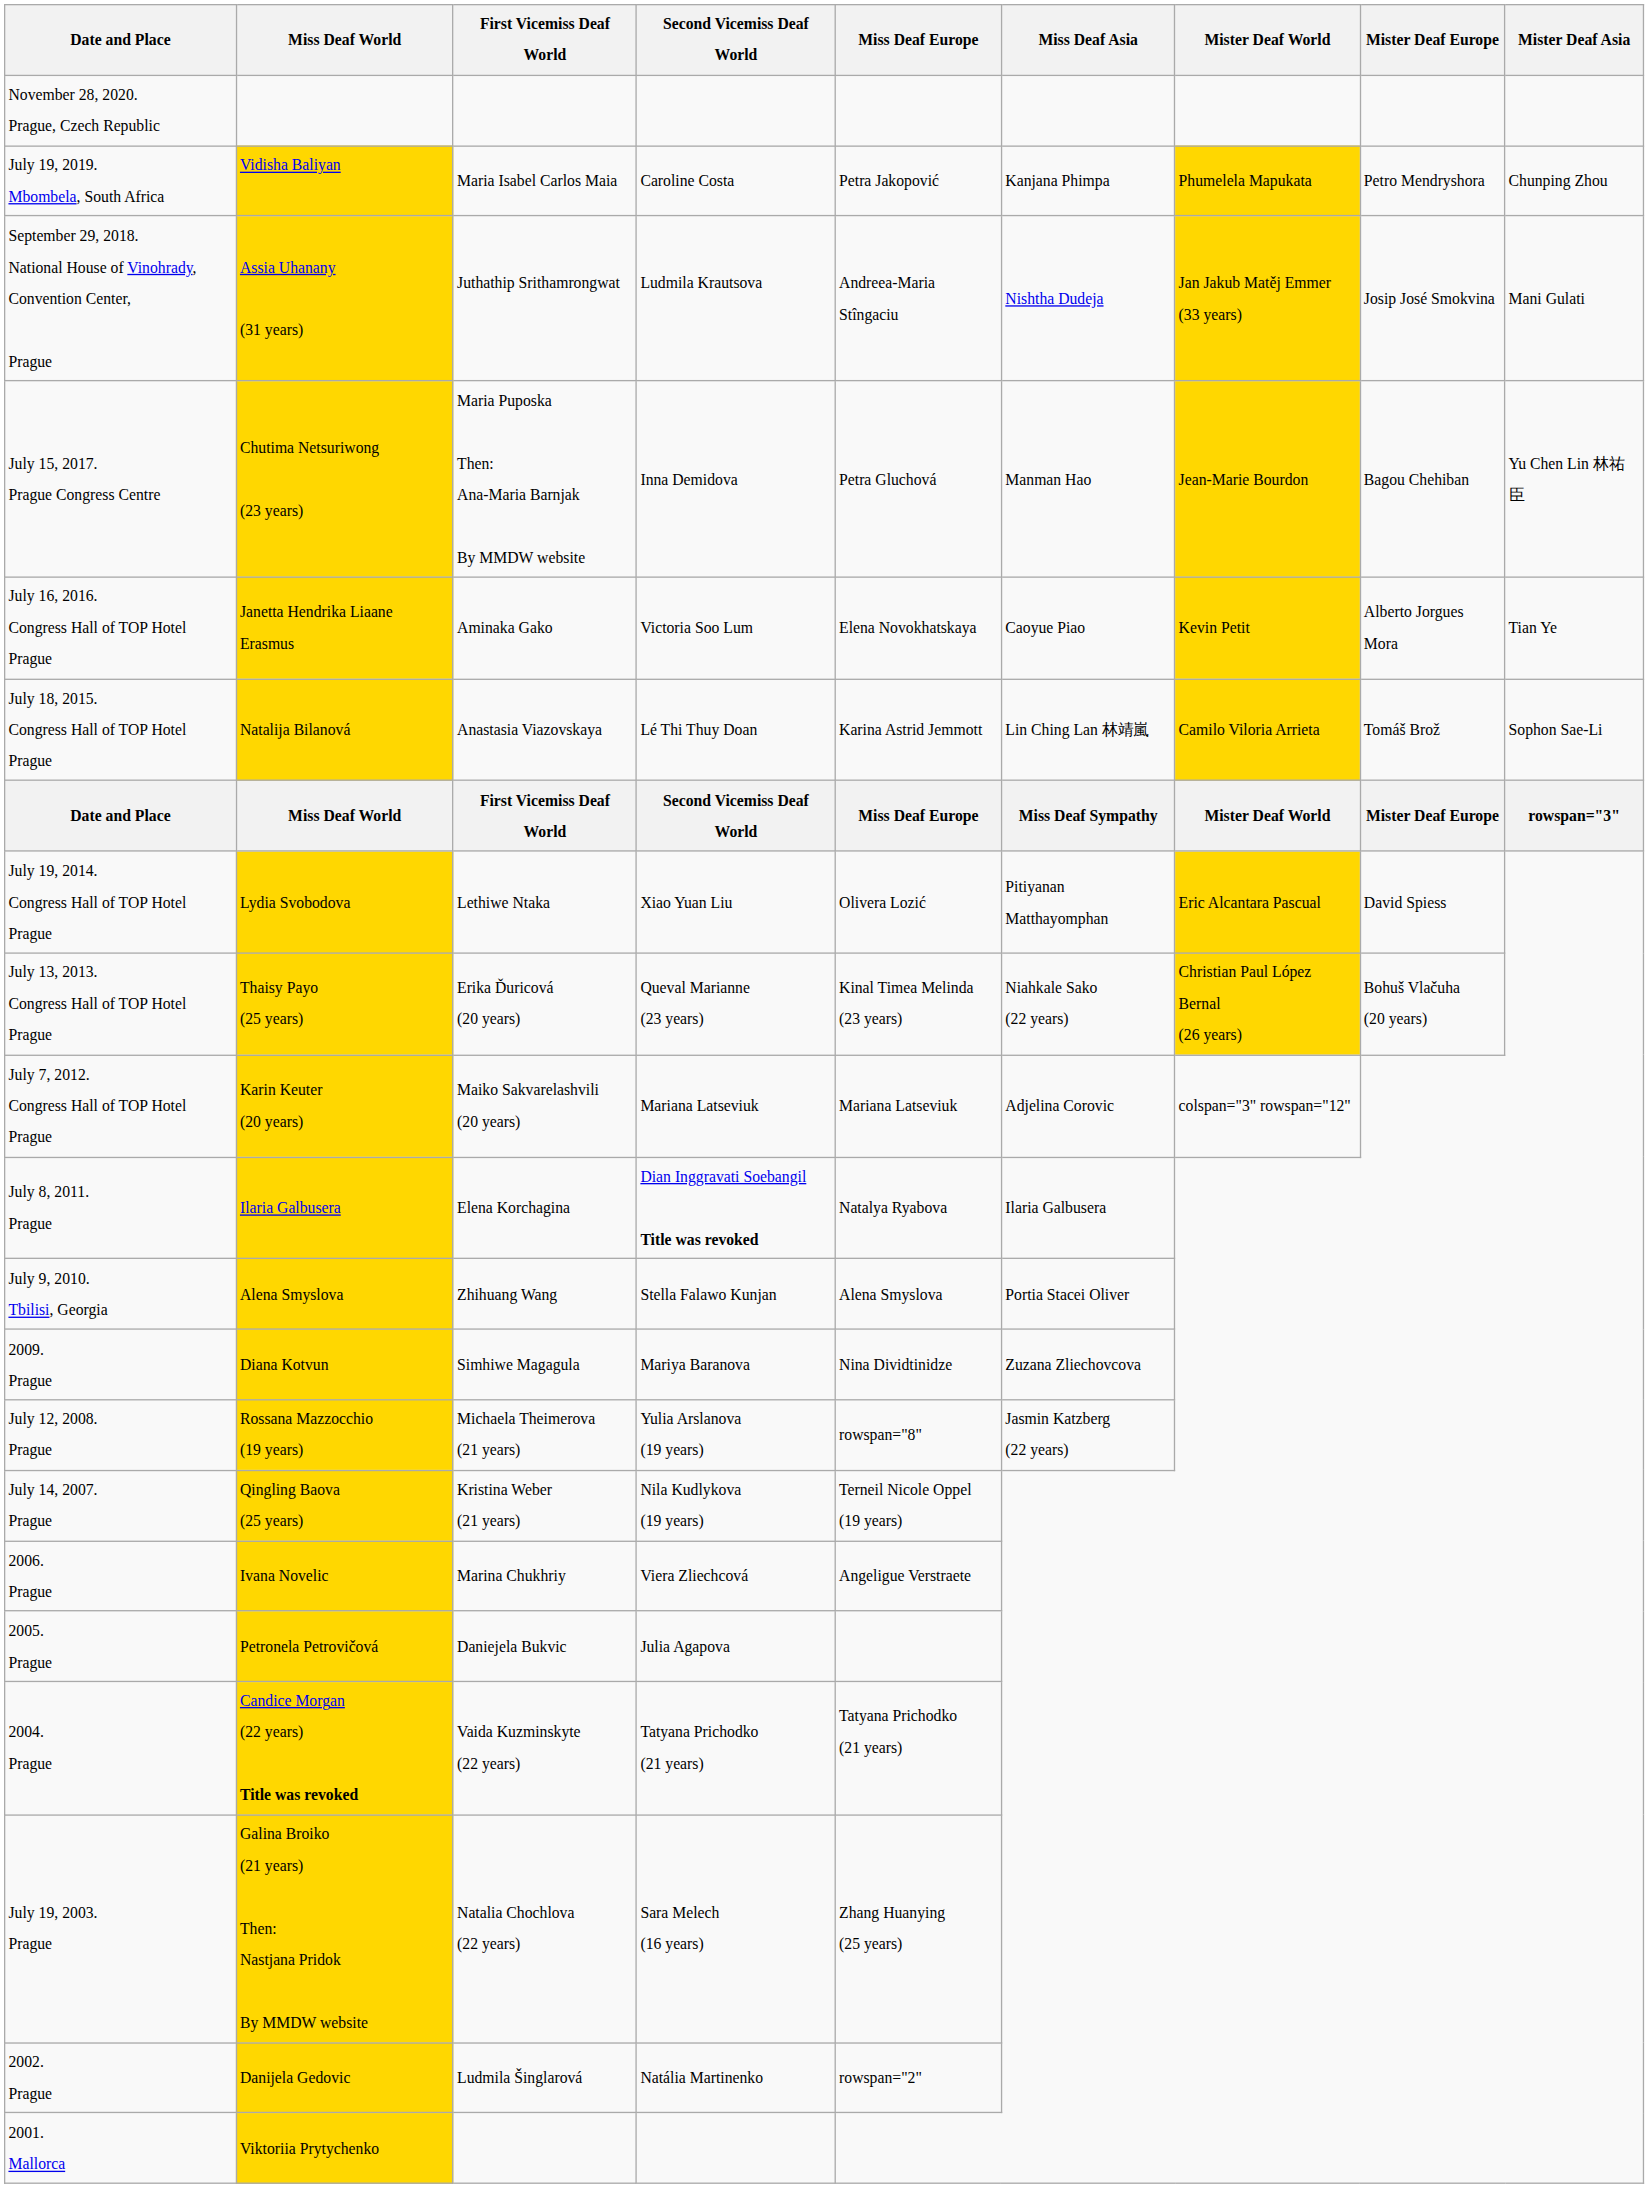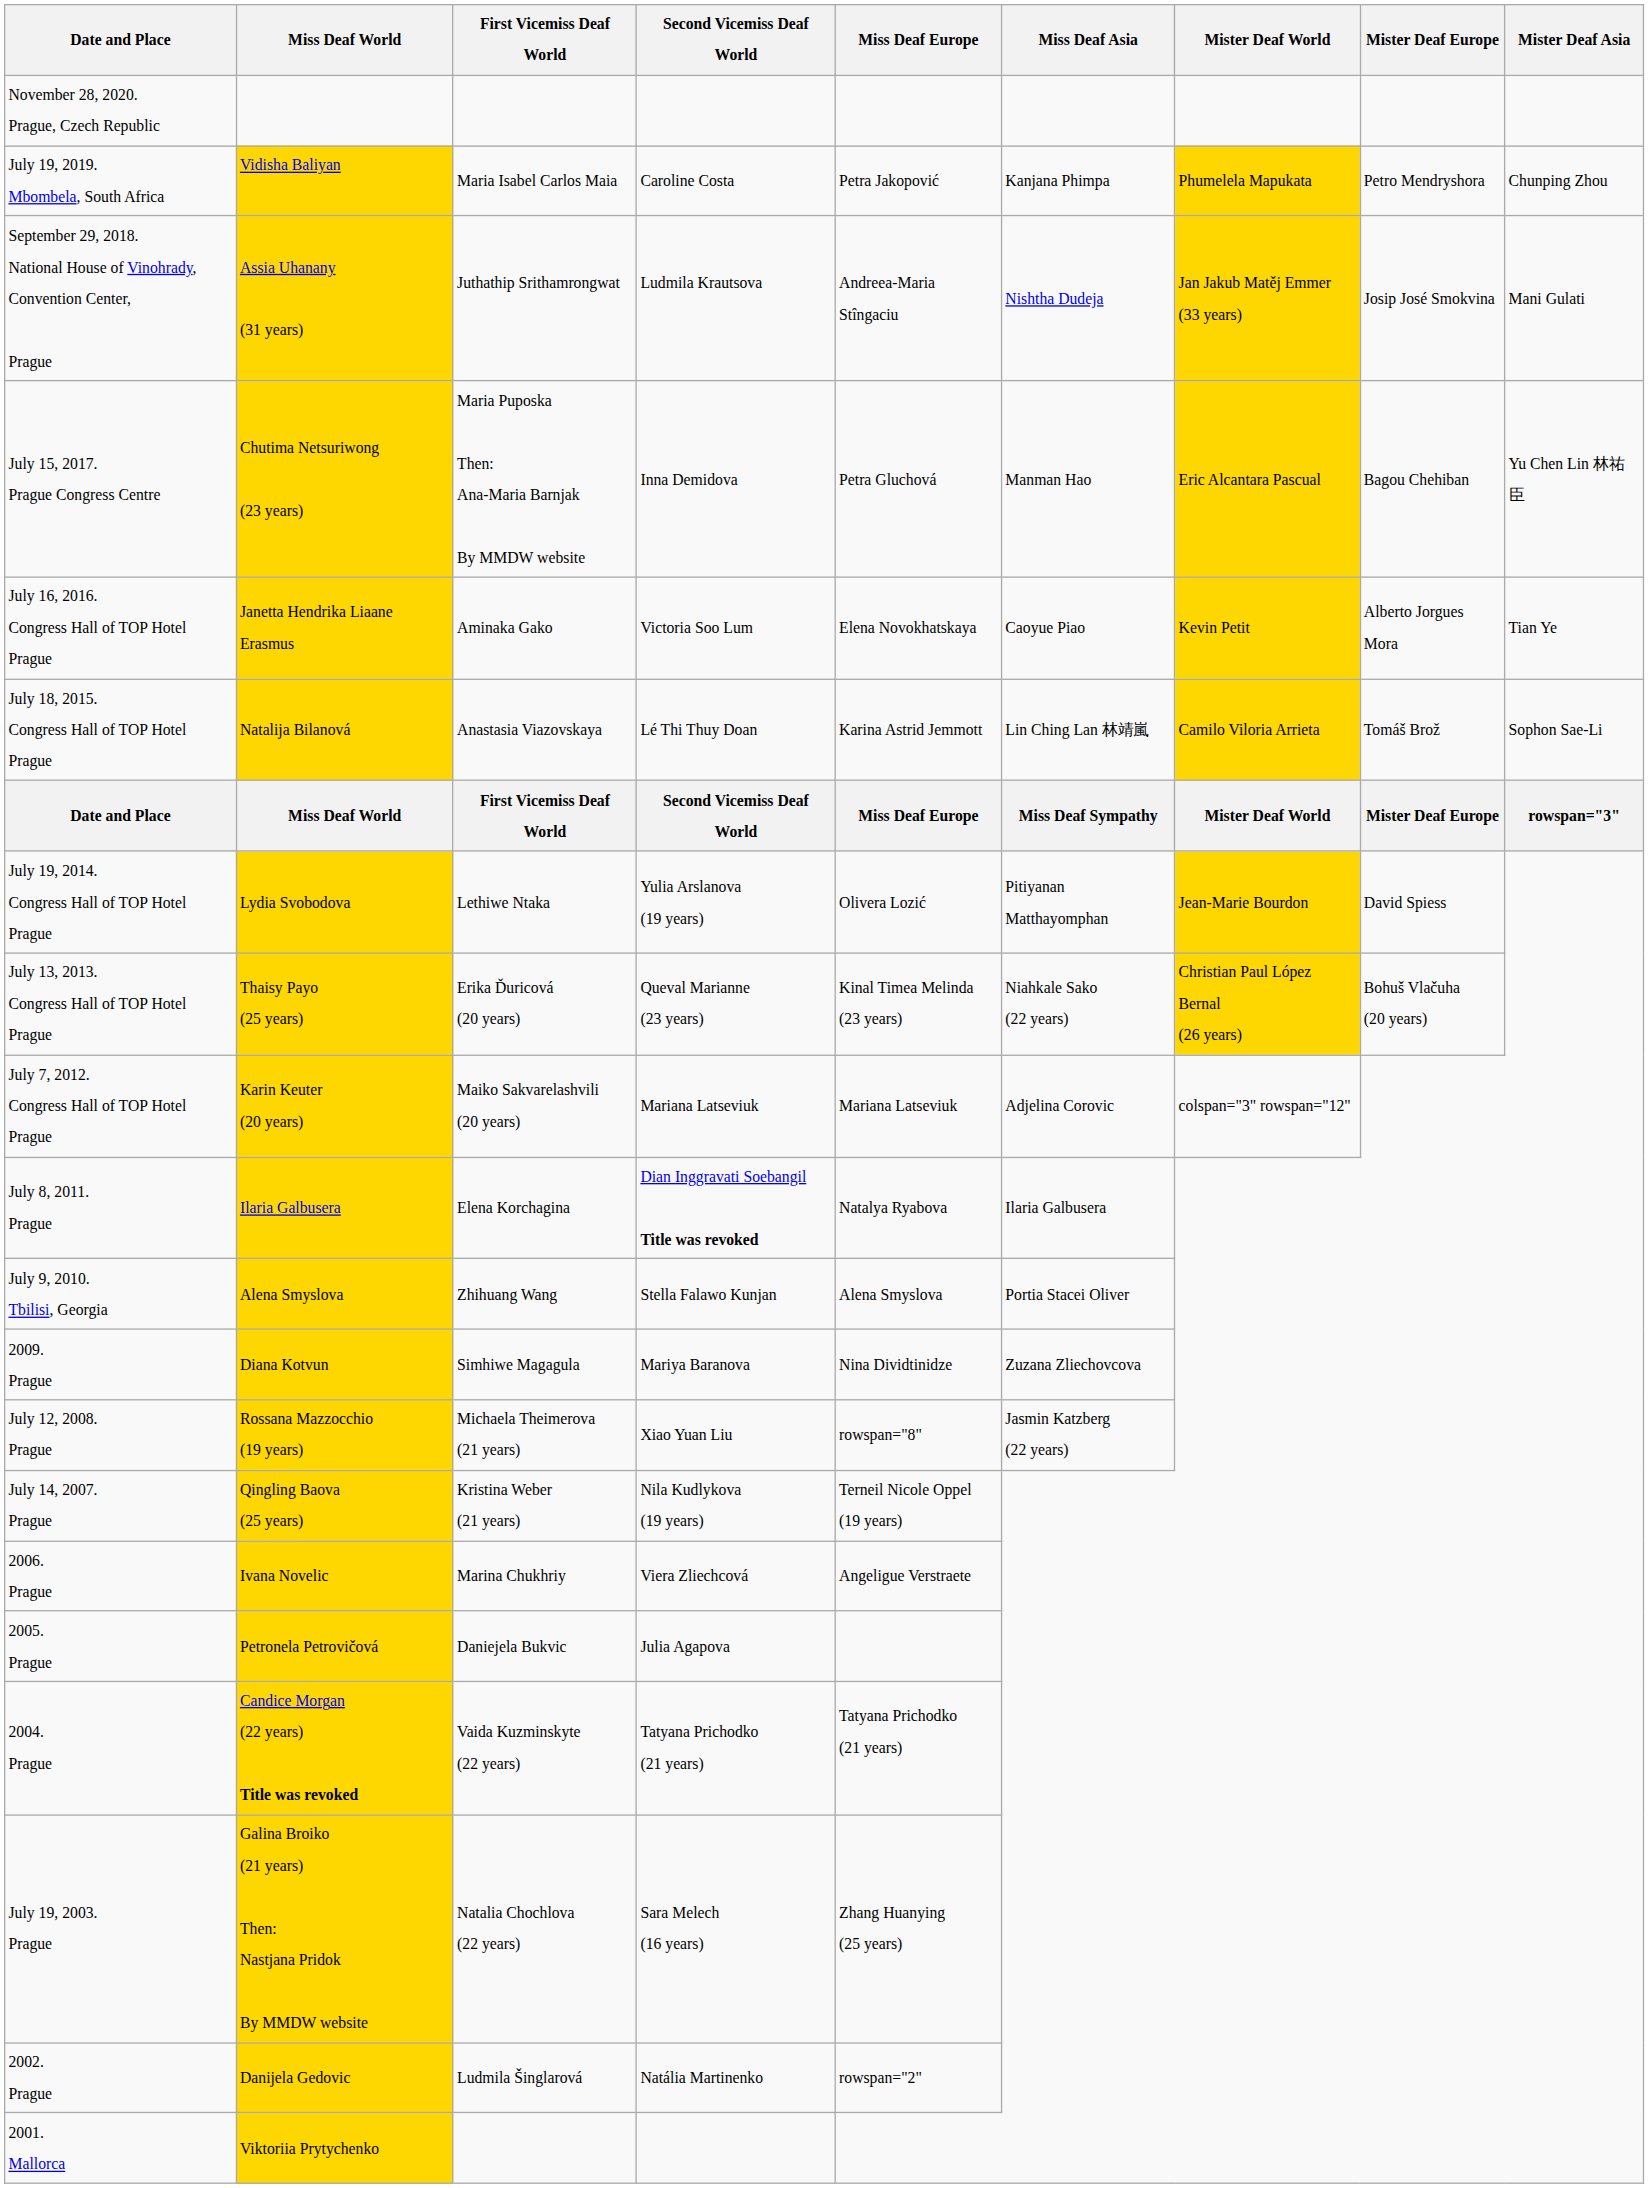(1243, 479) Jean-Marie Bourdon -> (1250, 479) Eric Alcantara Pascual
(686, 902) Xiao Yuan Liu -> (691, 902) Yulia Arslanova (19 years)
(1250, 902) Eric Alcantara Pascual -> (1243, 902) Jean-Marie Bourdon
(691, 1435) Yulia Arslanova (19 years) -> (686, 1435) Xiao Yuan Liu
